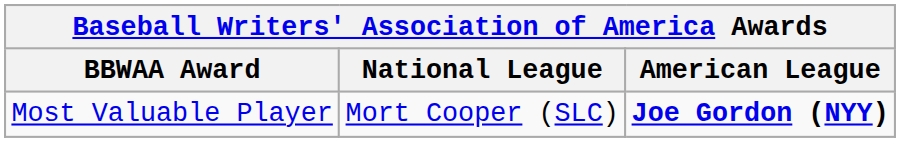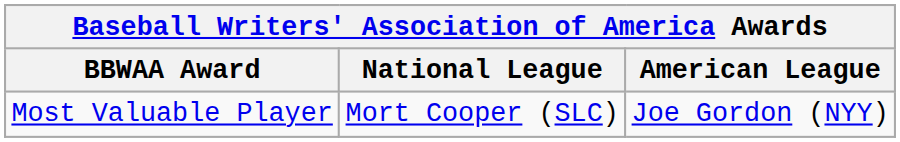(760, 114) bold -> (760, 114) normal
